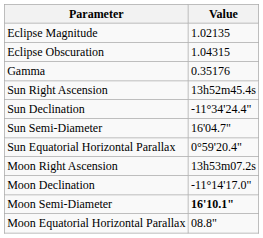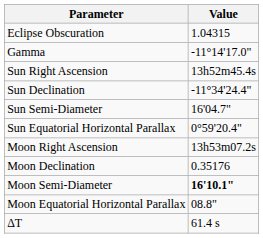- row: (52, 33)
(210, 71) 0.35176 -> (221, 52) -11°14'17.0"
(221, 185) -11°14'17.0" -> (210, 166) 0.35176
+ row: (15, 223)
